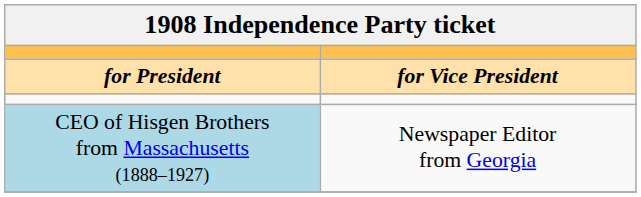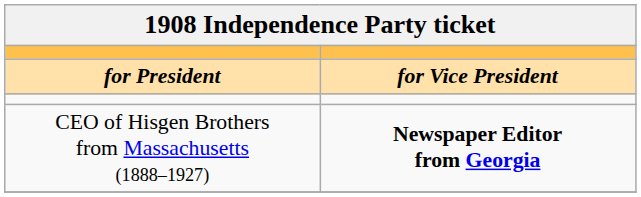(162, 148) lightblue background -> (162, 148) no background
(478, 148) normal -> (478, 148) bold
